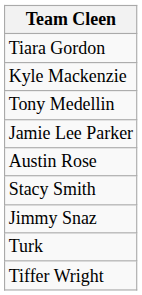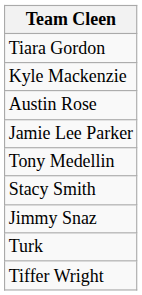(62, 104) Tony Medellin -> (53, 104) Austin Rose
(53, 161) Austin Rose -> (62, 161) Tony Medellin
